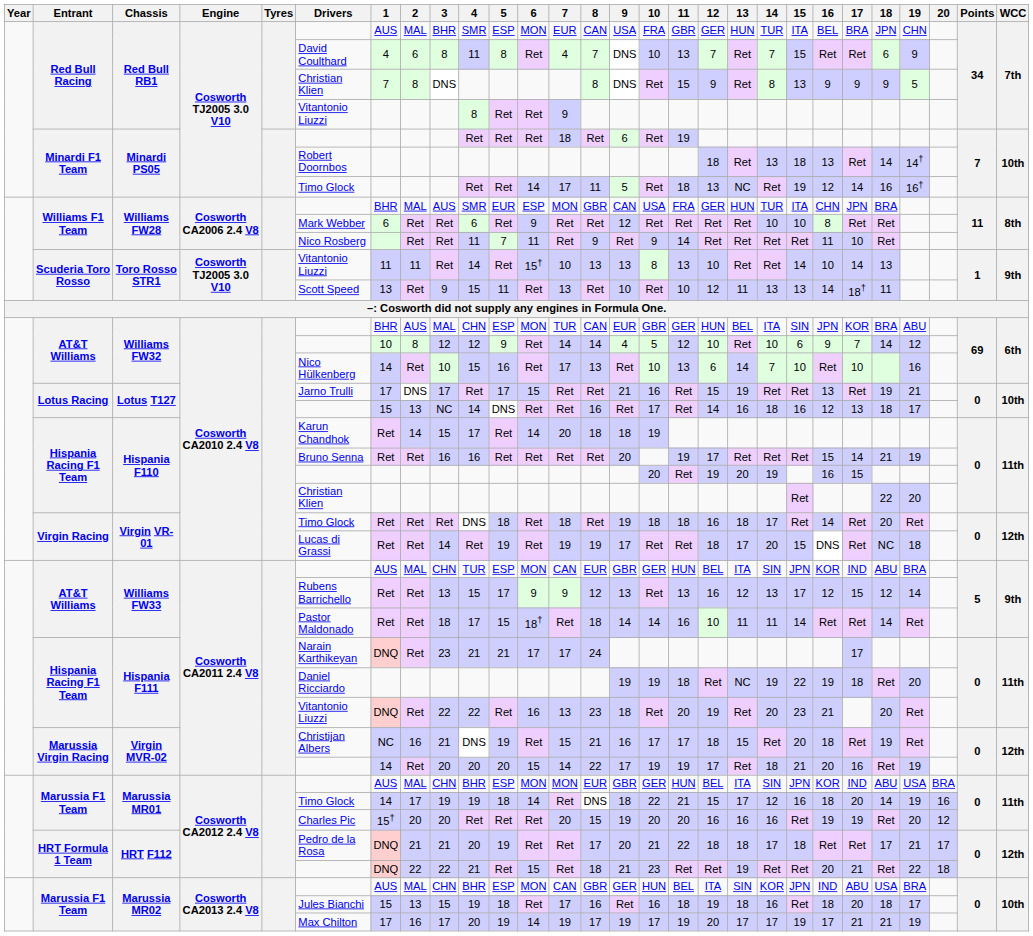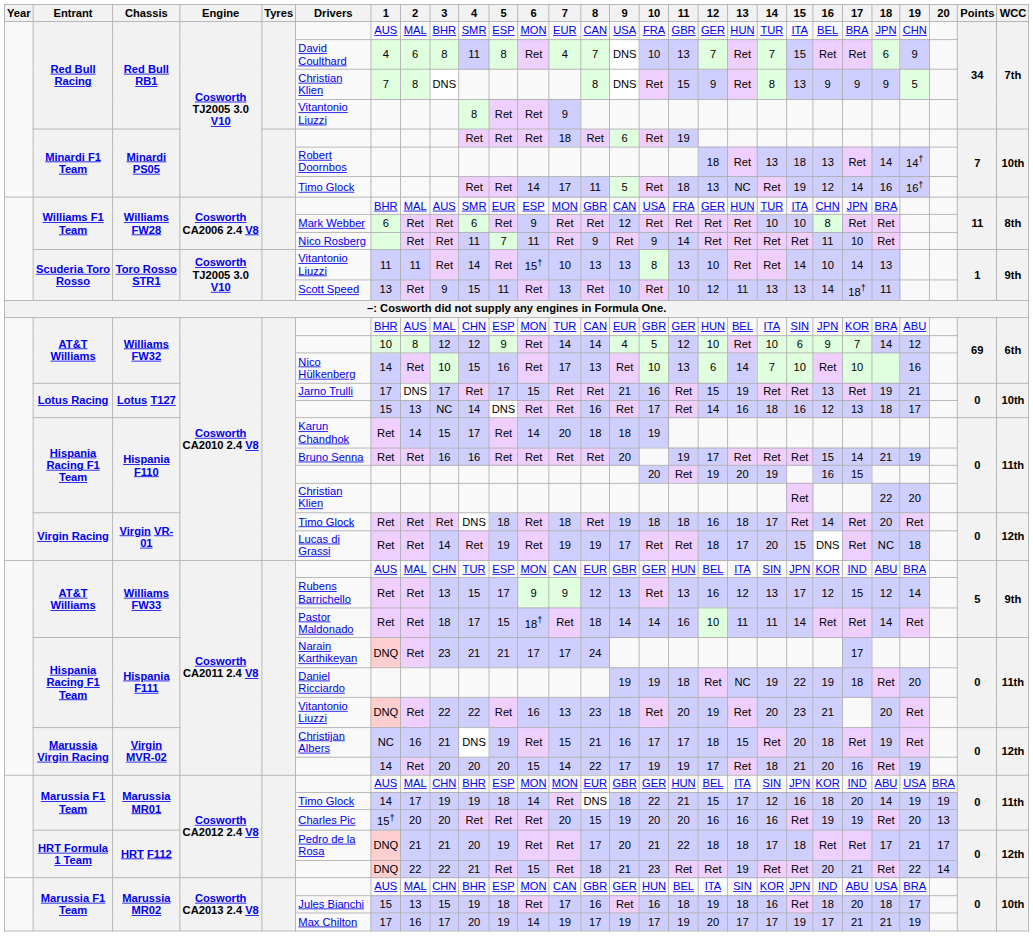(944, 801) 16 -> (944, 801) 19
(944, 820) 12 -> (944, 820) 13
(944, 869) 18 -> (944, 869) 14
